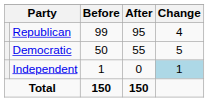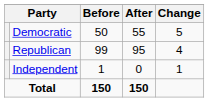rows swapped: (42, 32) <-> (42, 50)
(179, 69) lightblue background -> (179, 69) no background
